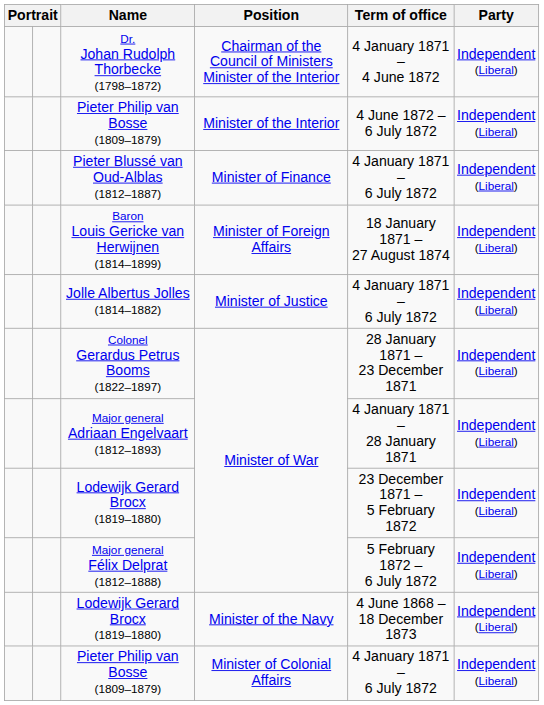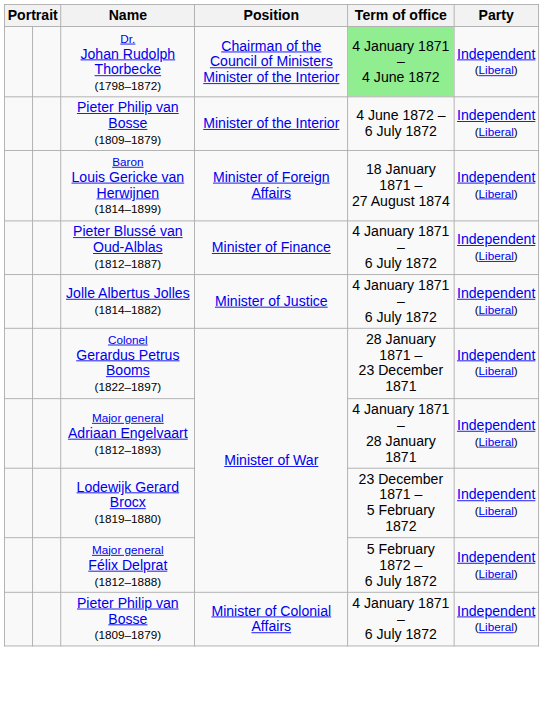(401, 61) no background -> (401, 61) lightgreen background
rows swapped: (128, 240) <-> (128, 177)
- row: (128, 619)
